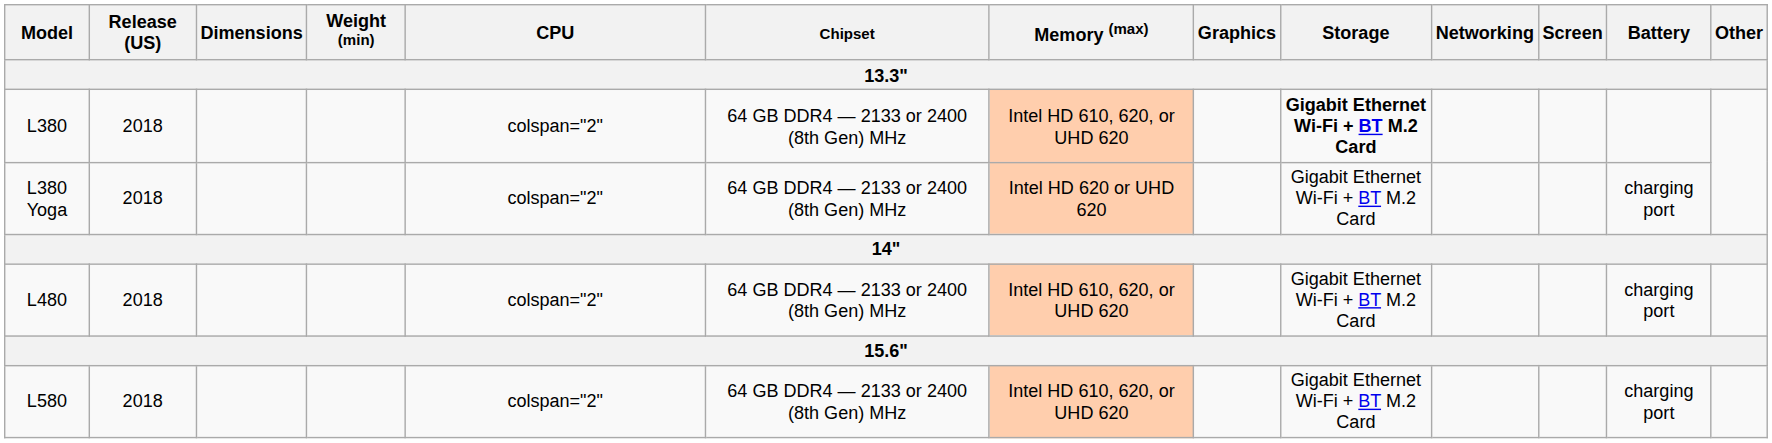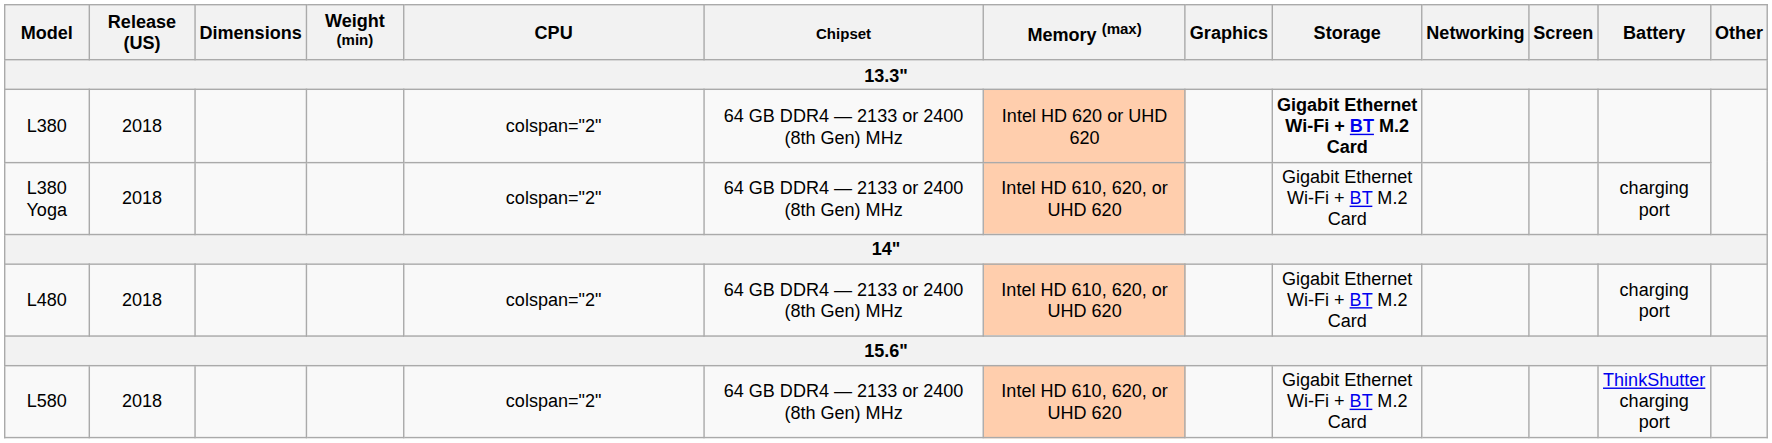(1091, 126) Intel HD 610, 620, or UHD 620 -> (1085, 126) Intel HD 620 or UHD 620
(1091, 198) Intel HD 620 or UHD 620 -> (1085, 198) Intel HD 610, 620, or UHD 620
(1659, 401) charging port -> (1654, 401) ThinkShutter charging port
